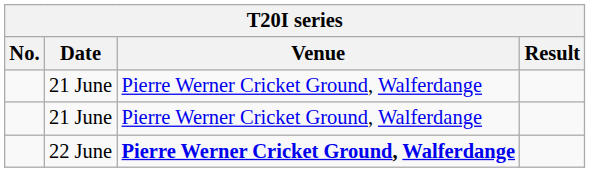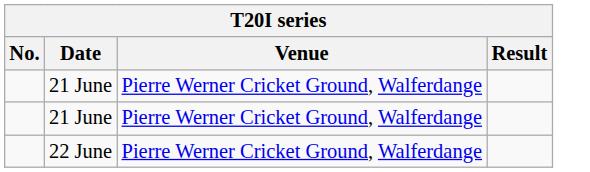(318, 150) bold -> (302, 150) normal
